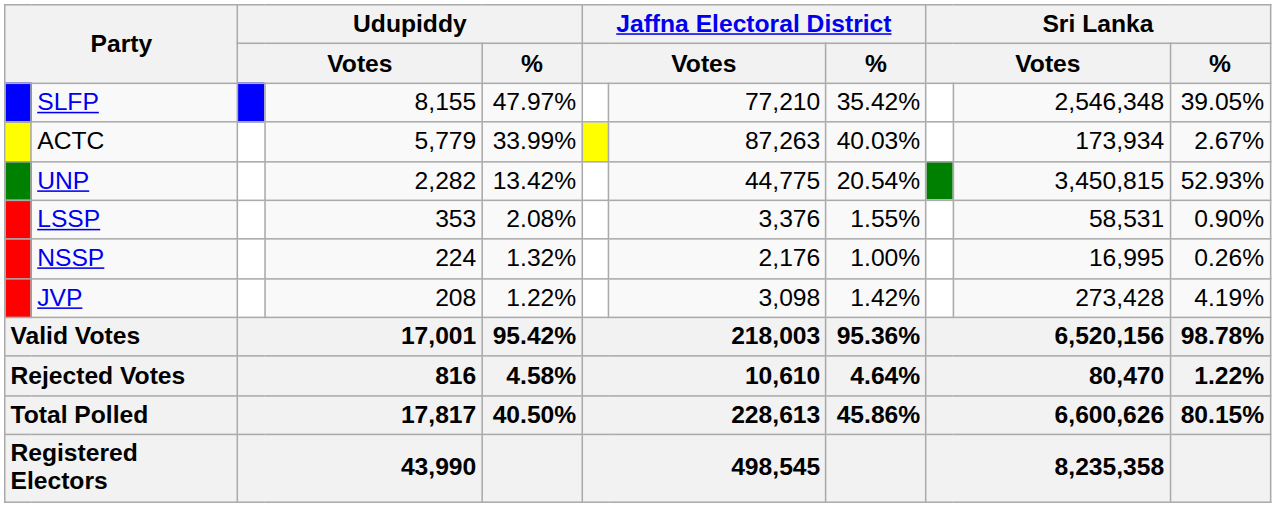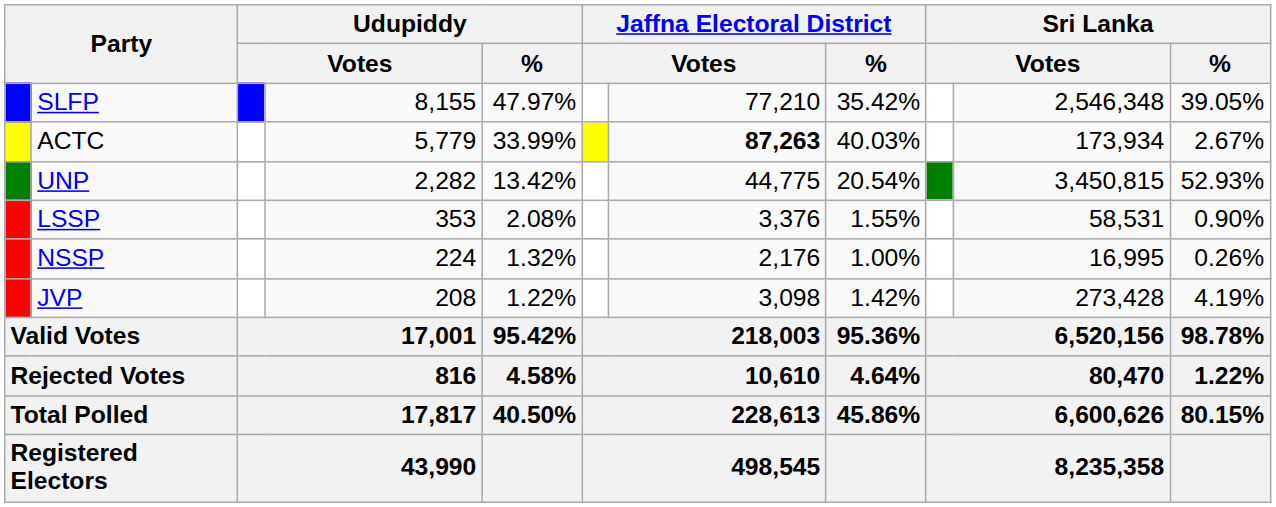(783, 141) normal -> (783, 141) bold
